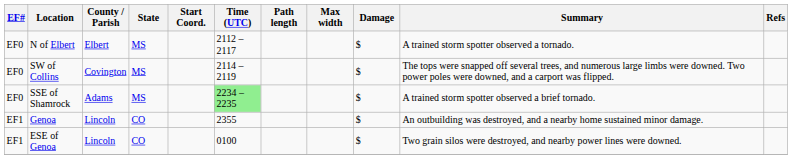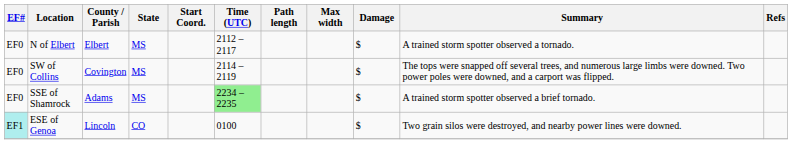- row: (43, 119)
(15, 141) no background -> (15, 125) paleturquoise background
